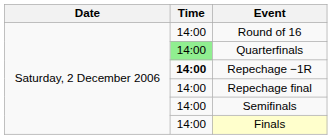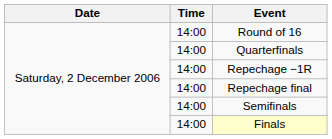(191, 50) lightgreen background -> (191, 50) no background
(191, 69) bold -> (191, 69) normal
